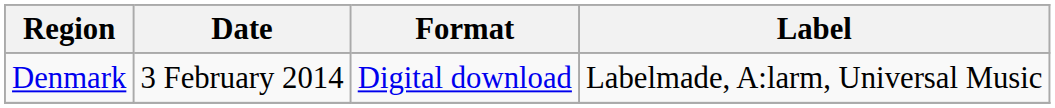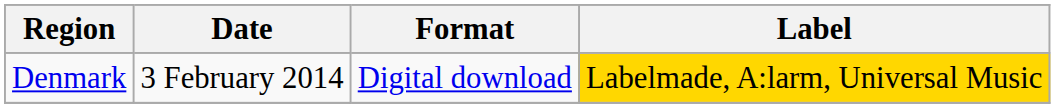(814, 77) no background -> (814, 77) gold background
